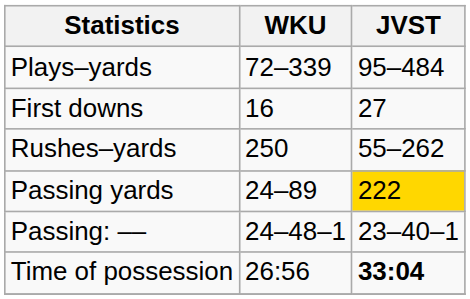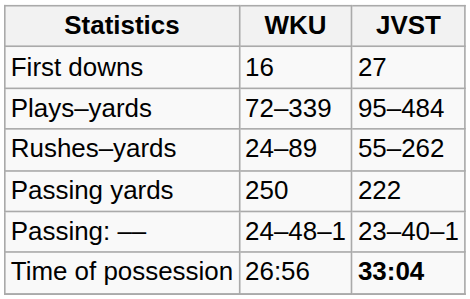rows swapped: (77, 108) <-> (81, 67)
(267, 149) 250 -> (281, 149) 24–89
(281, 190) 24–89 -> (267, 190) 250
(380, 190) gold background -> (380, 190) no background
